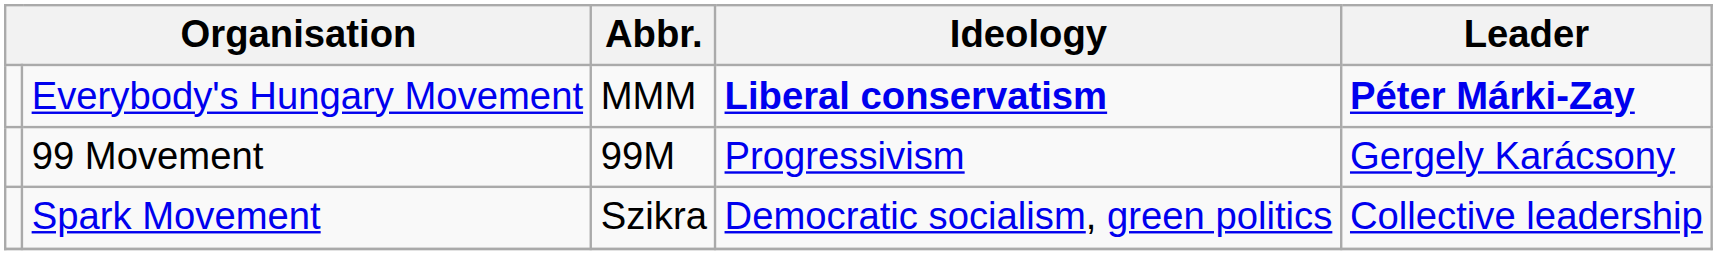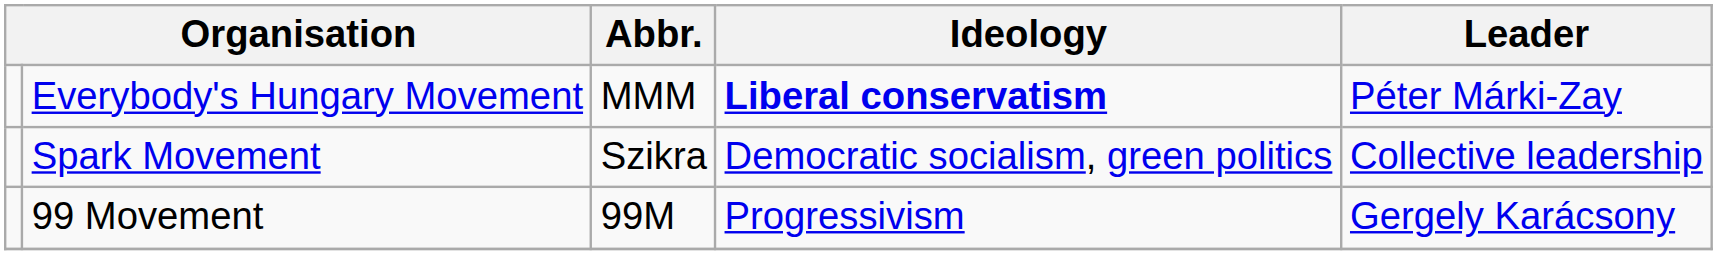(1492, 95) bold -> (1486, 95) normal
rows swapped: (147, 156) <-> (176, 216)
